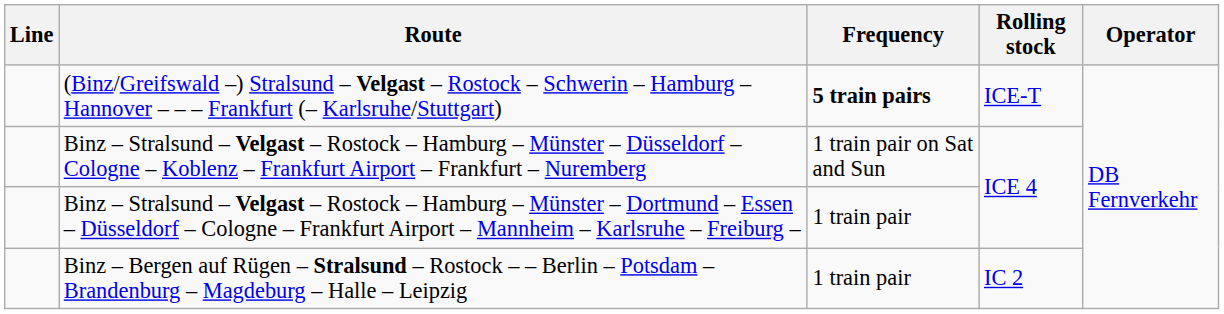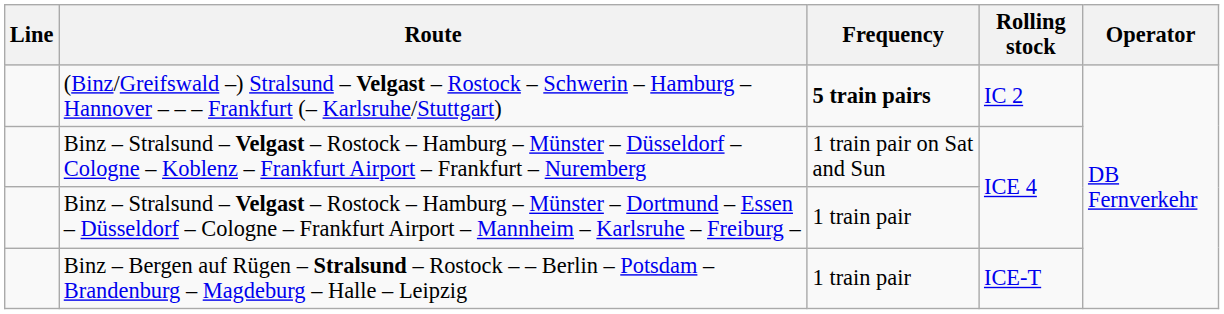(1013, 95) ICE-T -> (1004, 95) IC 2
(1004, 277) IC 2 -> (1013, 277) ICE-T
